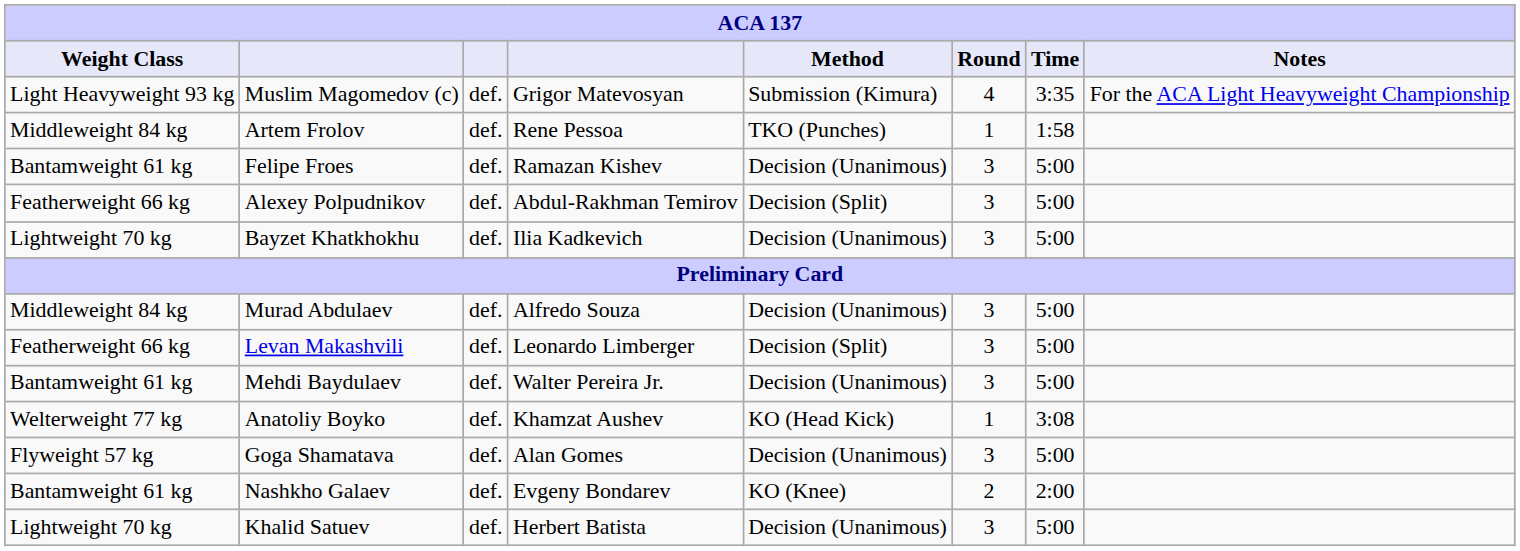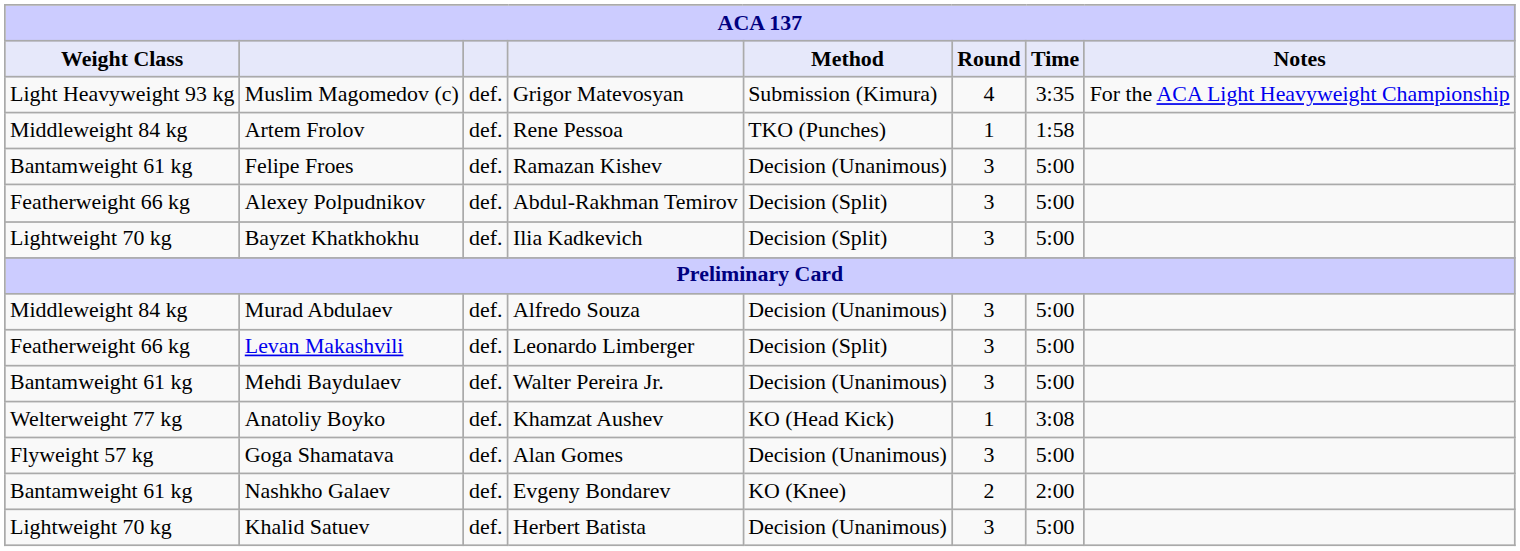(848, 238) Decision (Unanimous) -> (818, 238) Decision (Split)
